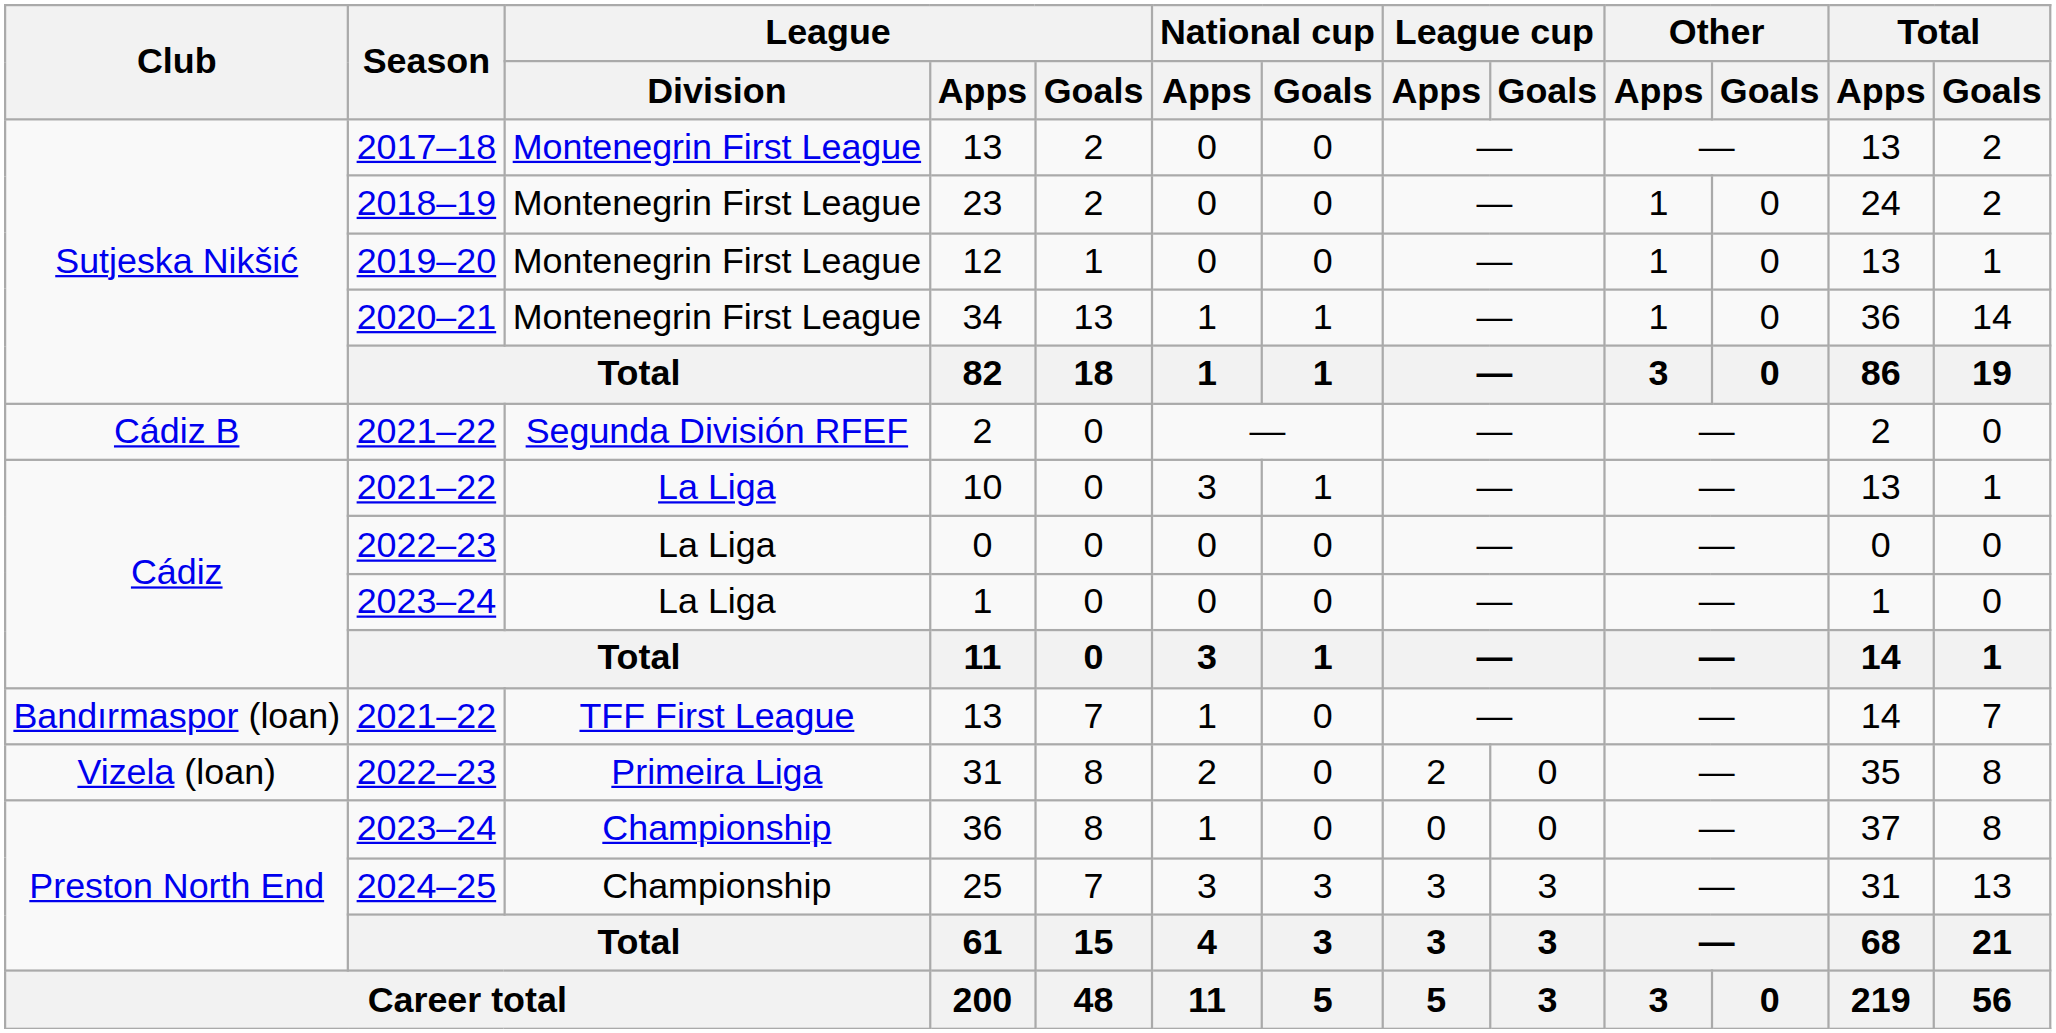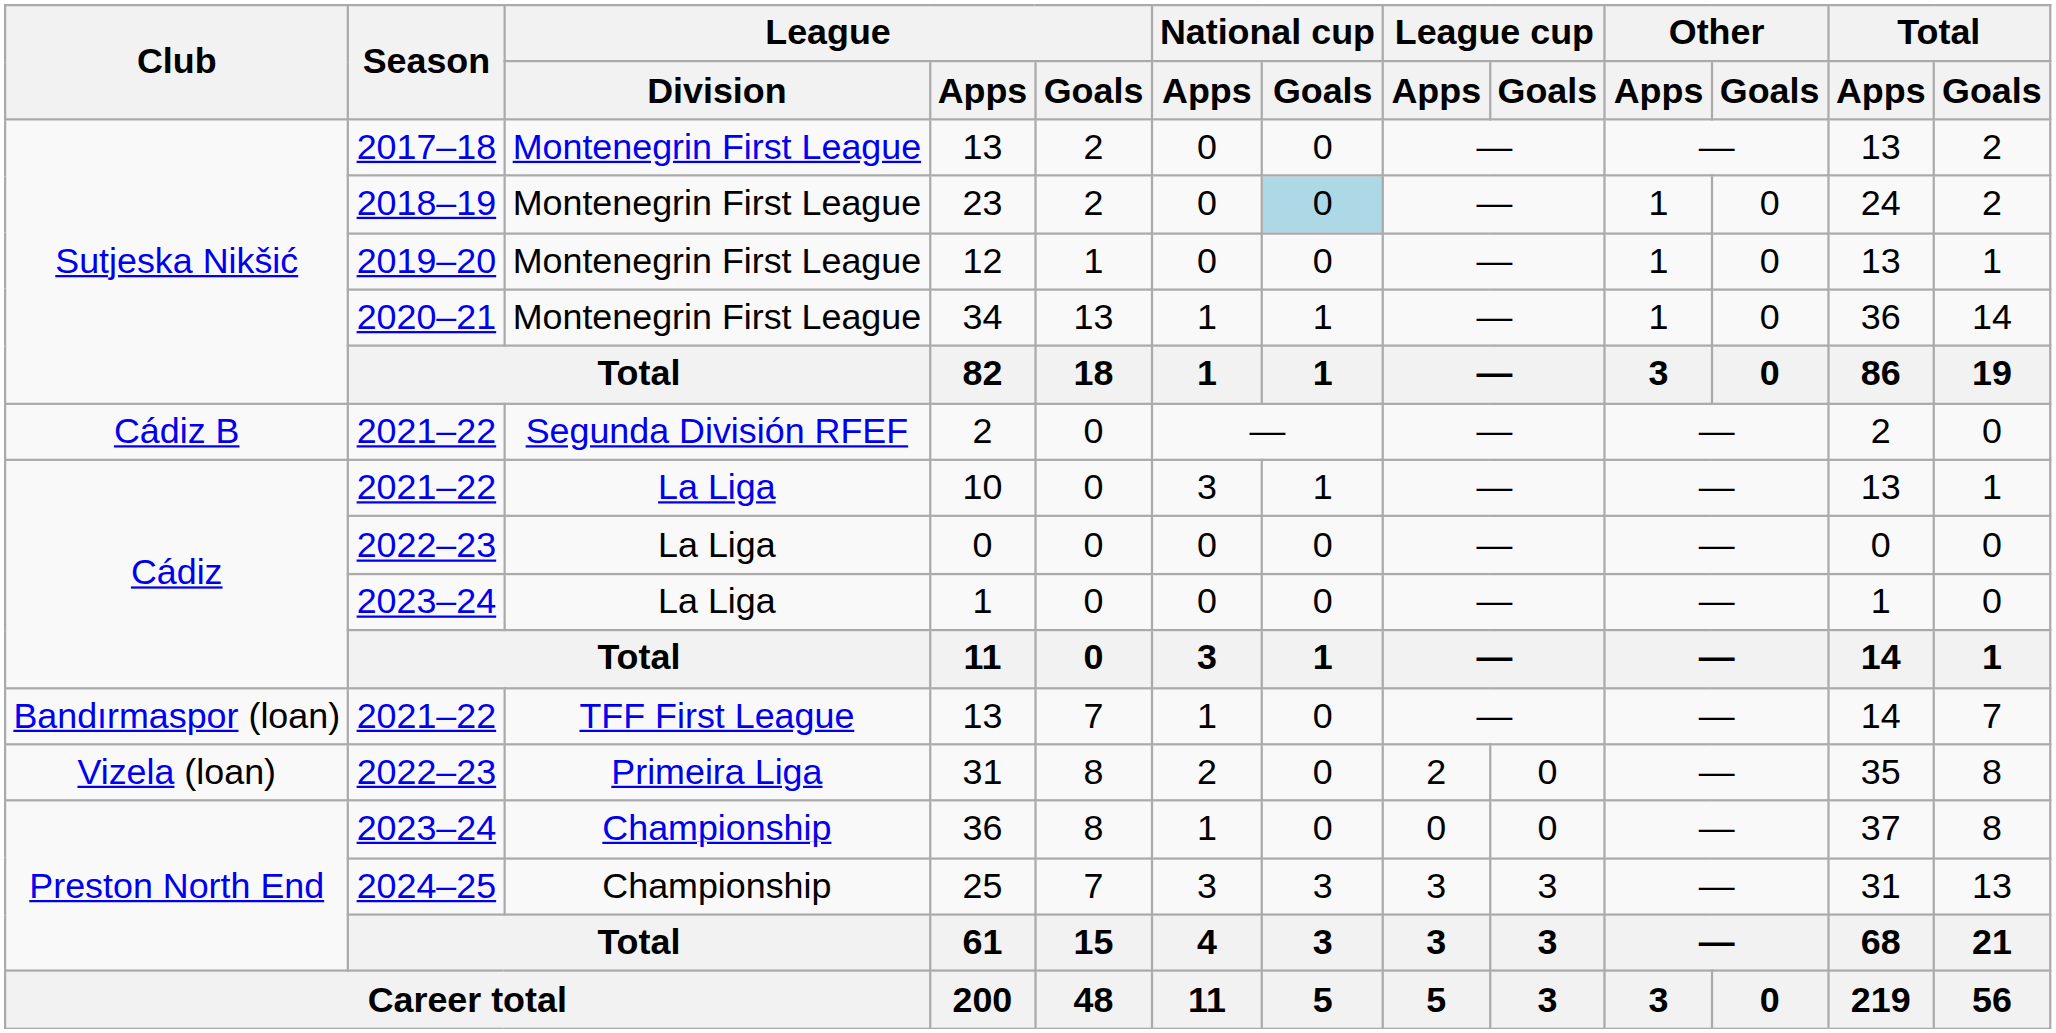(1323, 203) no background -> (1323, 203) lightblue background
